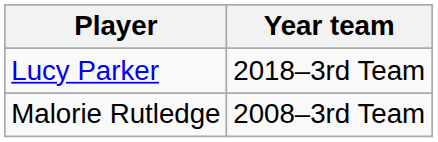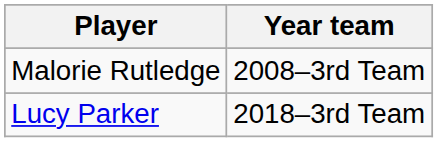rows swapped: (116, 114) <-> (85, 70)
